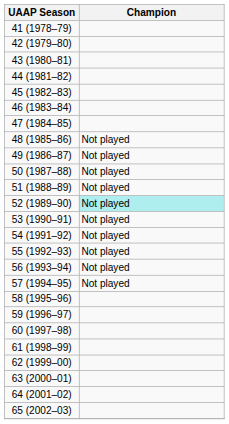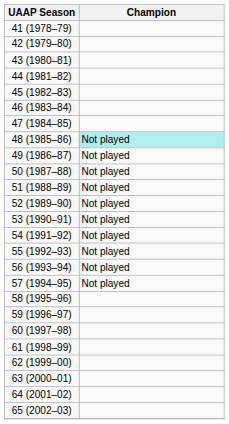(106, 140) no background -> (106, 140) paleturquoise background
(106, 204) paleturquoise background -> (106, 204) no background
